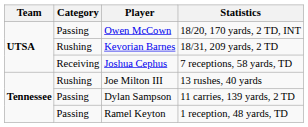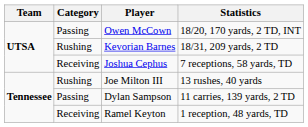(73, 113) Passing -> (78, 113) Receiving
